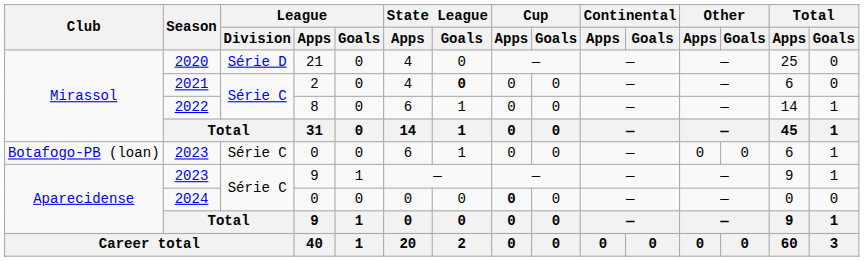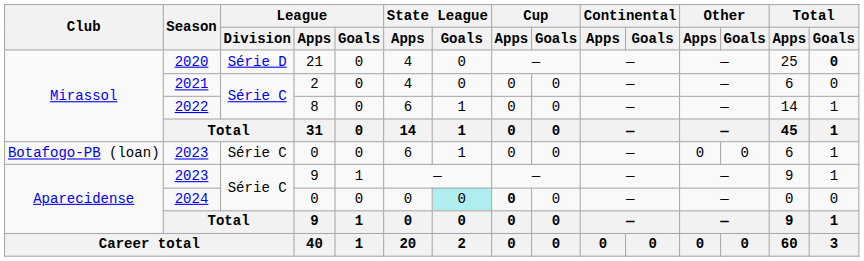(834, 62) normal -> (834, 62) bold
(462, 85) bold -> (462, 85) normal
(462, 199) no background -> (462, 199) paleturquoise background
